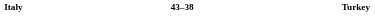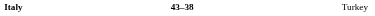(356, 6) bold -> (355, 6) normal
